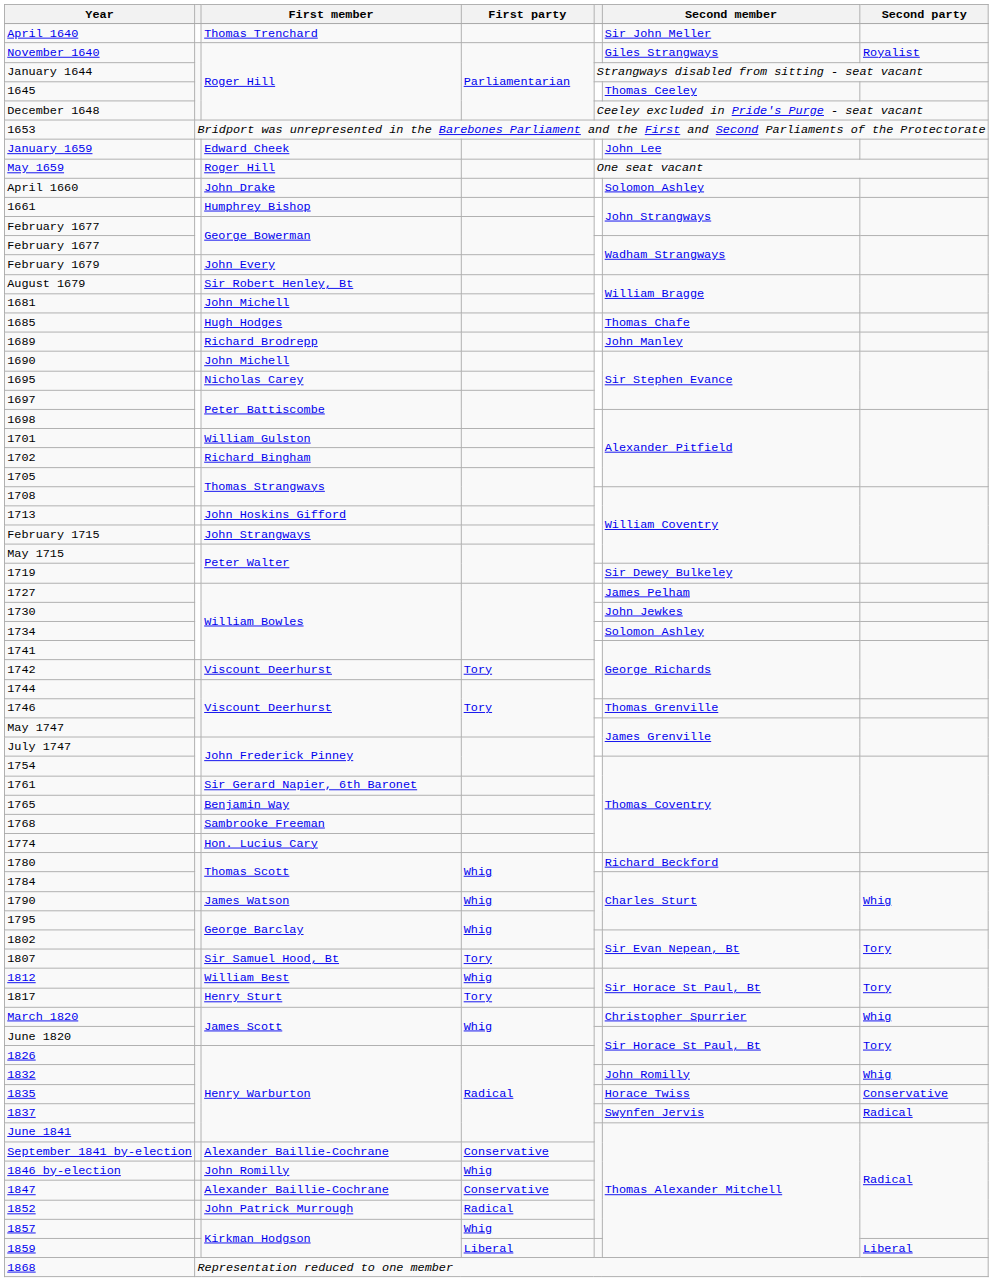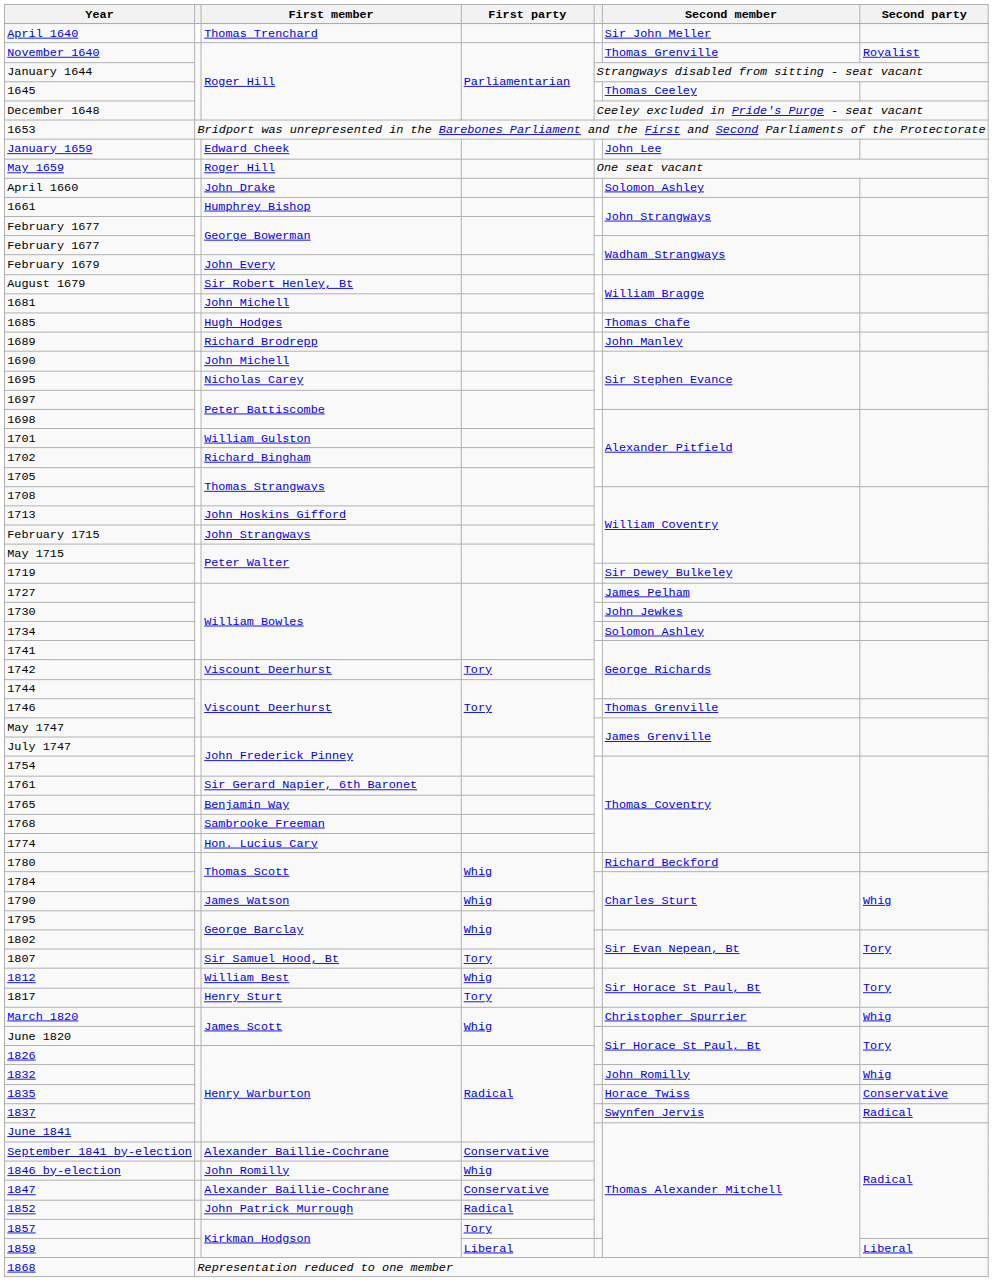(661, 53) Giles Strangways -> (661, 53) Thomas Grenville
(478, 1229) Whig -> (478, 1229) Tory
